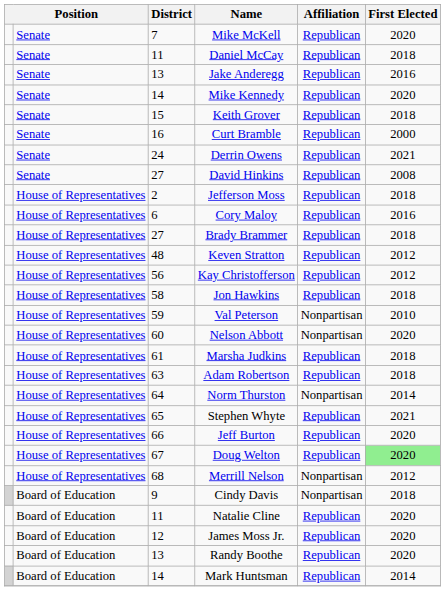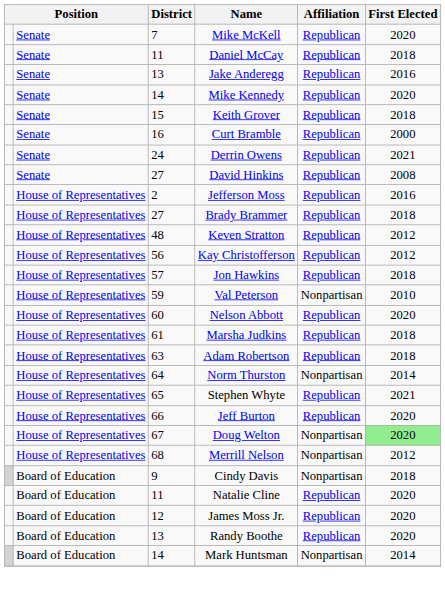(403, 194) 2018 -> (403, 194) 2016
- row: (246, 214)
(158, 295) 58 -> (158, 275) 57
(332, 335) Nonpartisan -> (332, 315) Republican
(332, 455) Republican -> (332, 435) Nonpartisan
(332, 575) Republican -> (332, 555) Nonpartisan
